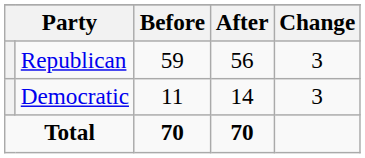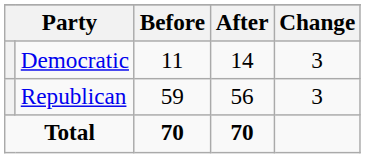rows swapped: (74, 59) <-> (75, 96)
